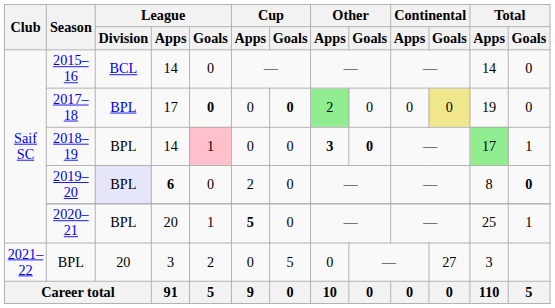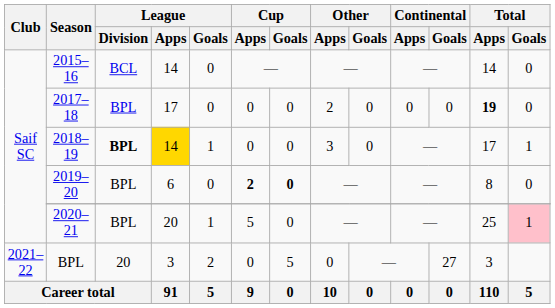(210, 107) bold -> (210, 107) normal
(290, 107) bold -> (290, 107) normal
(330, 107) lightgreen background -> (330, 107) no background
(449, 107) khaki background -> (449, 107) no background
(489, 107) normal -> (489, 107) bold
(123, 146) normal -> (123, 146) bold
(171, 146) no background -> (171, 146) gold background
(210, 146) pink background -> (210, 146) no background
(330, 146) bold -> (330, 146) normal
(370, 146) bold -> (370, 146) normal
(489, 146) lightgreen background -> (489, 146) no background
(123, 184) lavender background -> (123, 184) no background
(171, 184) bold -> (171, 184) normal
(250, 184) normal -> (250, 184) bold
(290, 184) normal -> (290, 184) bold
(529, 184) bold -> (529, 184) normal
(250, 223) bold -> (250, 223) normal
(529, 223) no background -> (529, 223) pink background
